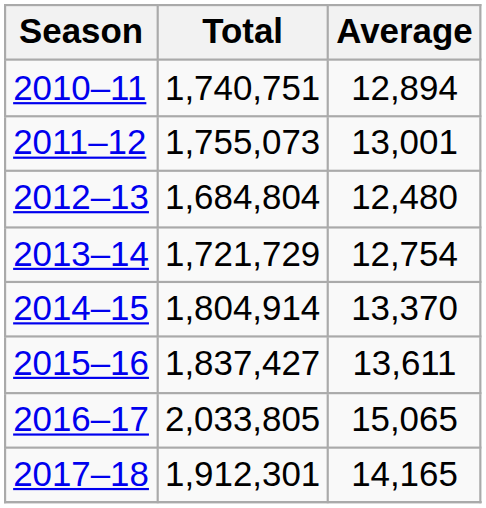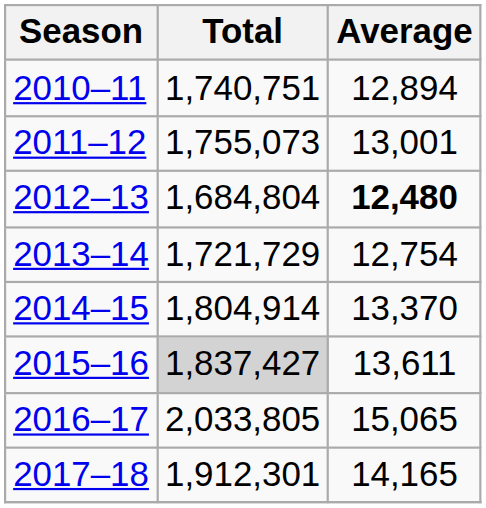(404, 198) normal -> (404, 198) bold
(243, 364) no background -> (243, 364) lightgrey background
